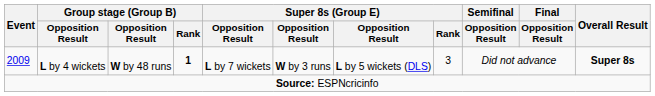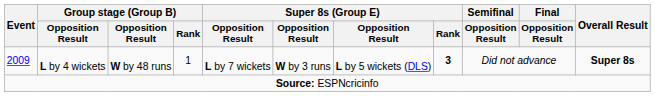(188, 61) bold -> (188, 61) normal
(448, 61) normal -> (448, 61) bold
